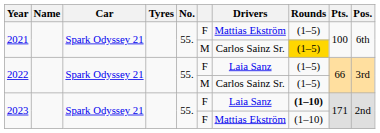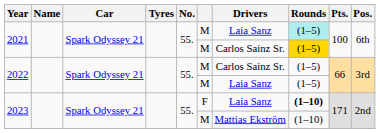(205, 30) F -> (205, 30) M
(250, 30) Mattias Ekström -> (250, 30) Laia Sanz
(309, 30) no background -> (309, 30) paleturquoise background
(205, 66) F -> (205, 66) M
(250, 66) Laia Sanz -> (250, 66) Carlos Sainz Sr.
(250, 83) Carlos Sainz Sr. -> (250, 83) Laia Sanz
(205, 119) F -> (205, 119) M
